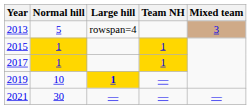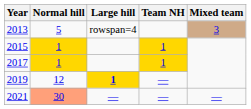(59, 79) 10 -> (59, 79) 12
(59, 96) no background -> (59, 96) lightsalmon background
